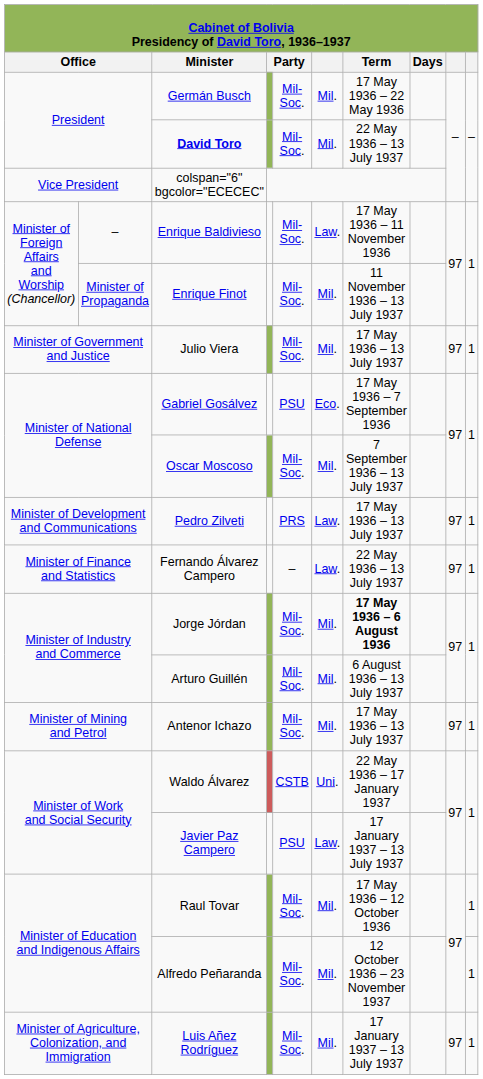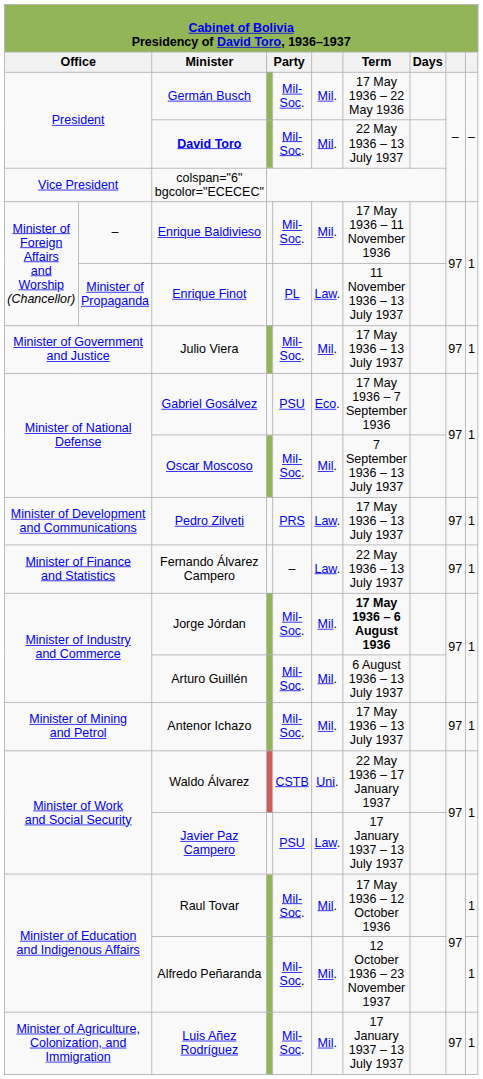(327, 232) Law. -> (327, 232) Mil.
(292, 294) Mil-Soc. -> (292, 294) PL
(327, 294) Mil. -> (327, 294) Law.
